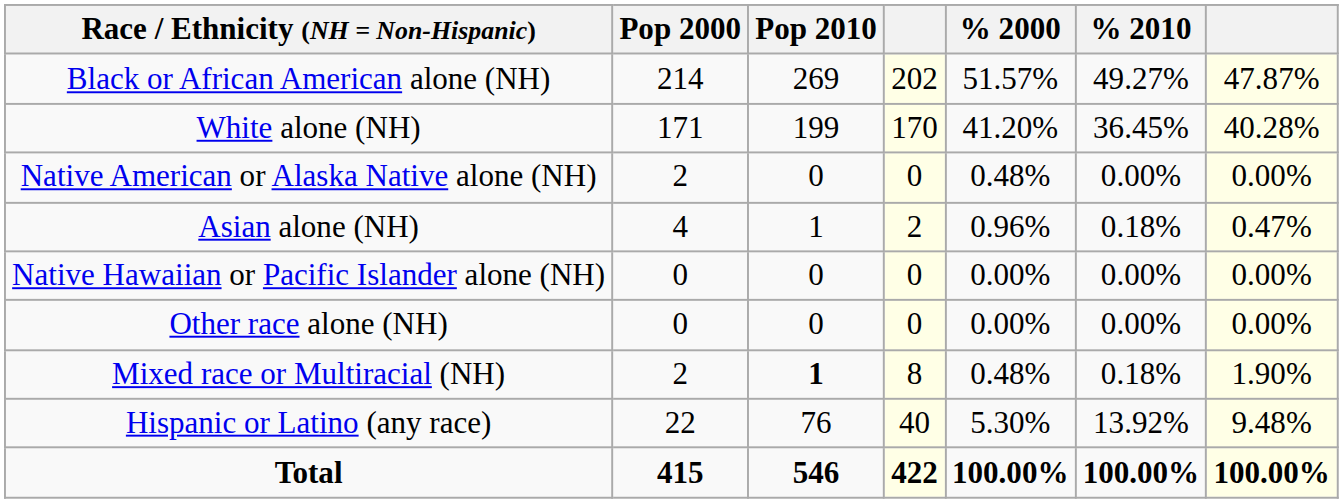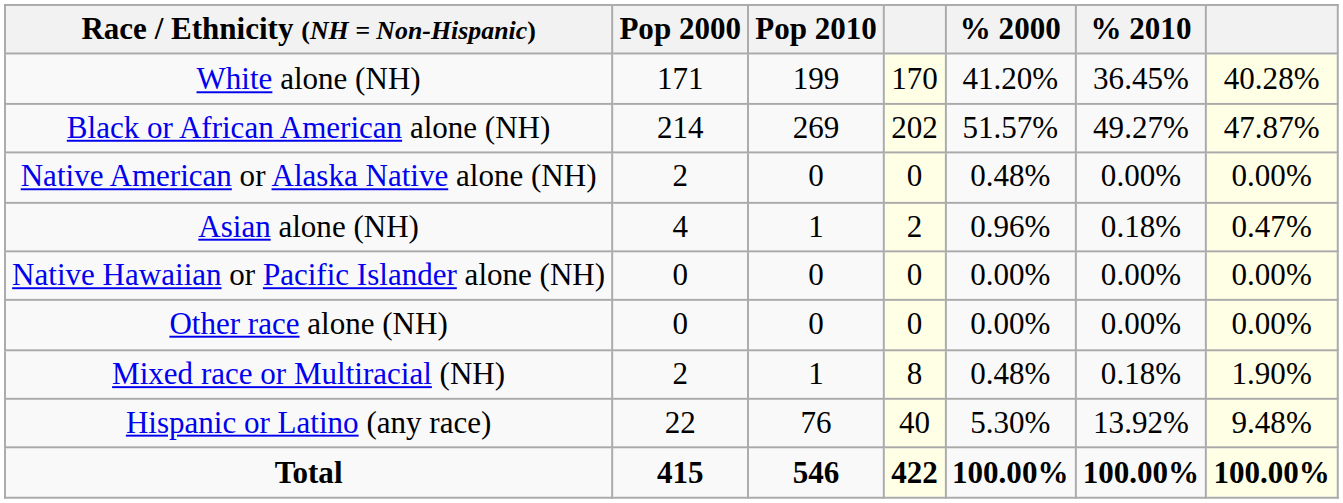rows swapped: (309, 127) <-> (309, 78)
(816, 373) bold -> (816, 373) normal
